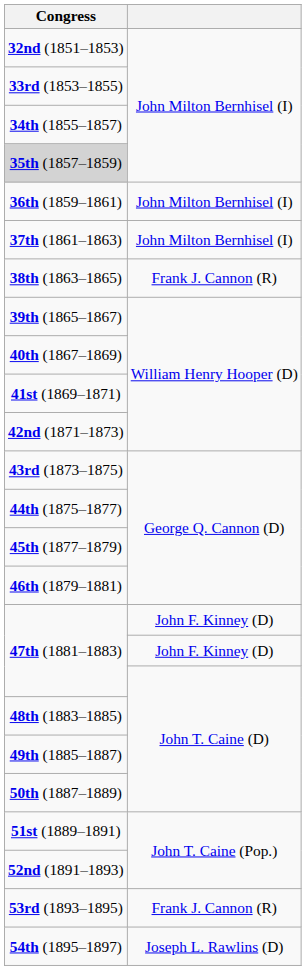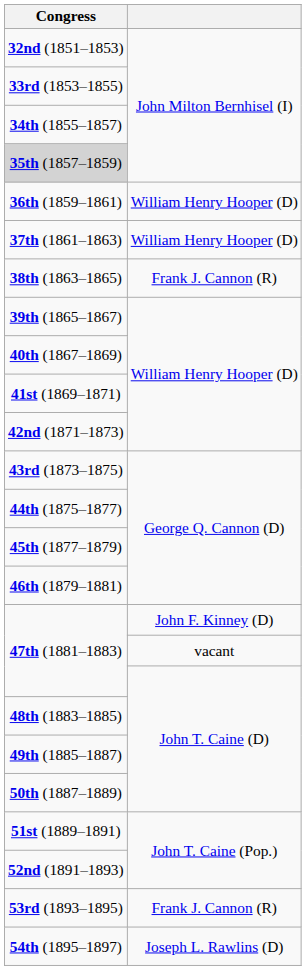(214, 201) John Milton Bernhisel (I) -> (214, 201) William Henry Hooper (D)
(214, 240) John Milton Bernhisel (I) -> (214, 240) William Henry Hooper (D)
(214, 650) John F. Kinney (D) -> (214, 650) vacant
